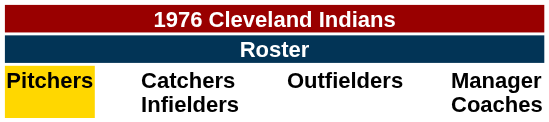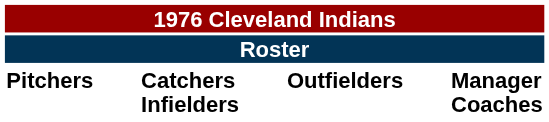(50, 80) gold background -> (50, 80) no background
